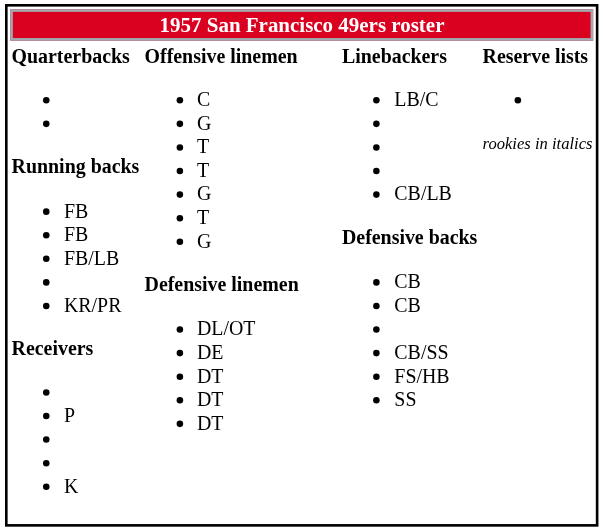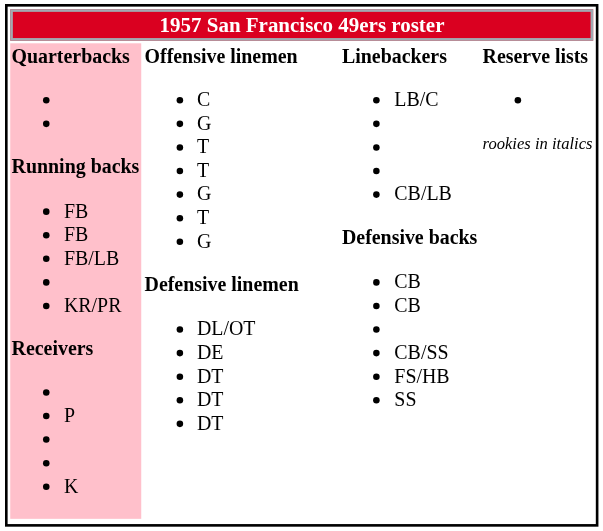(75, 271) no background -> (75, 271) pink background
